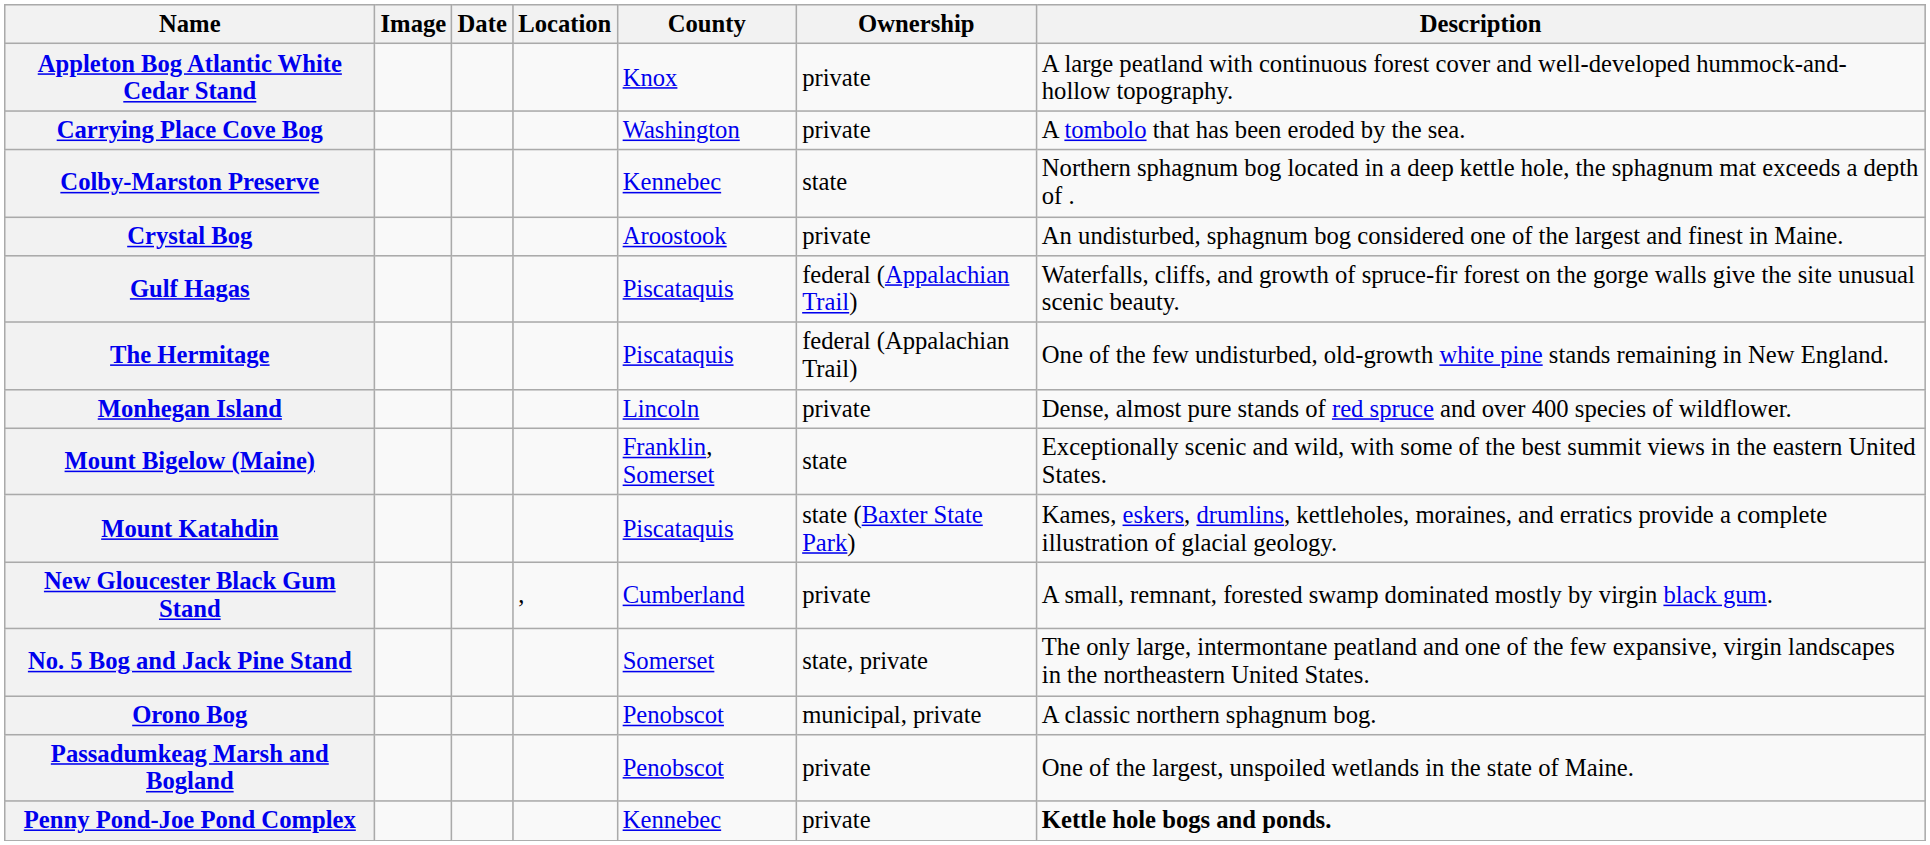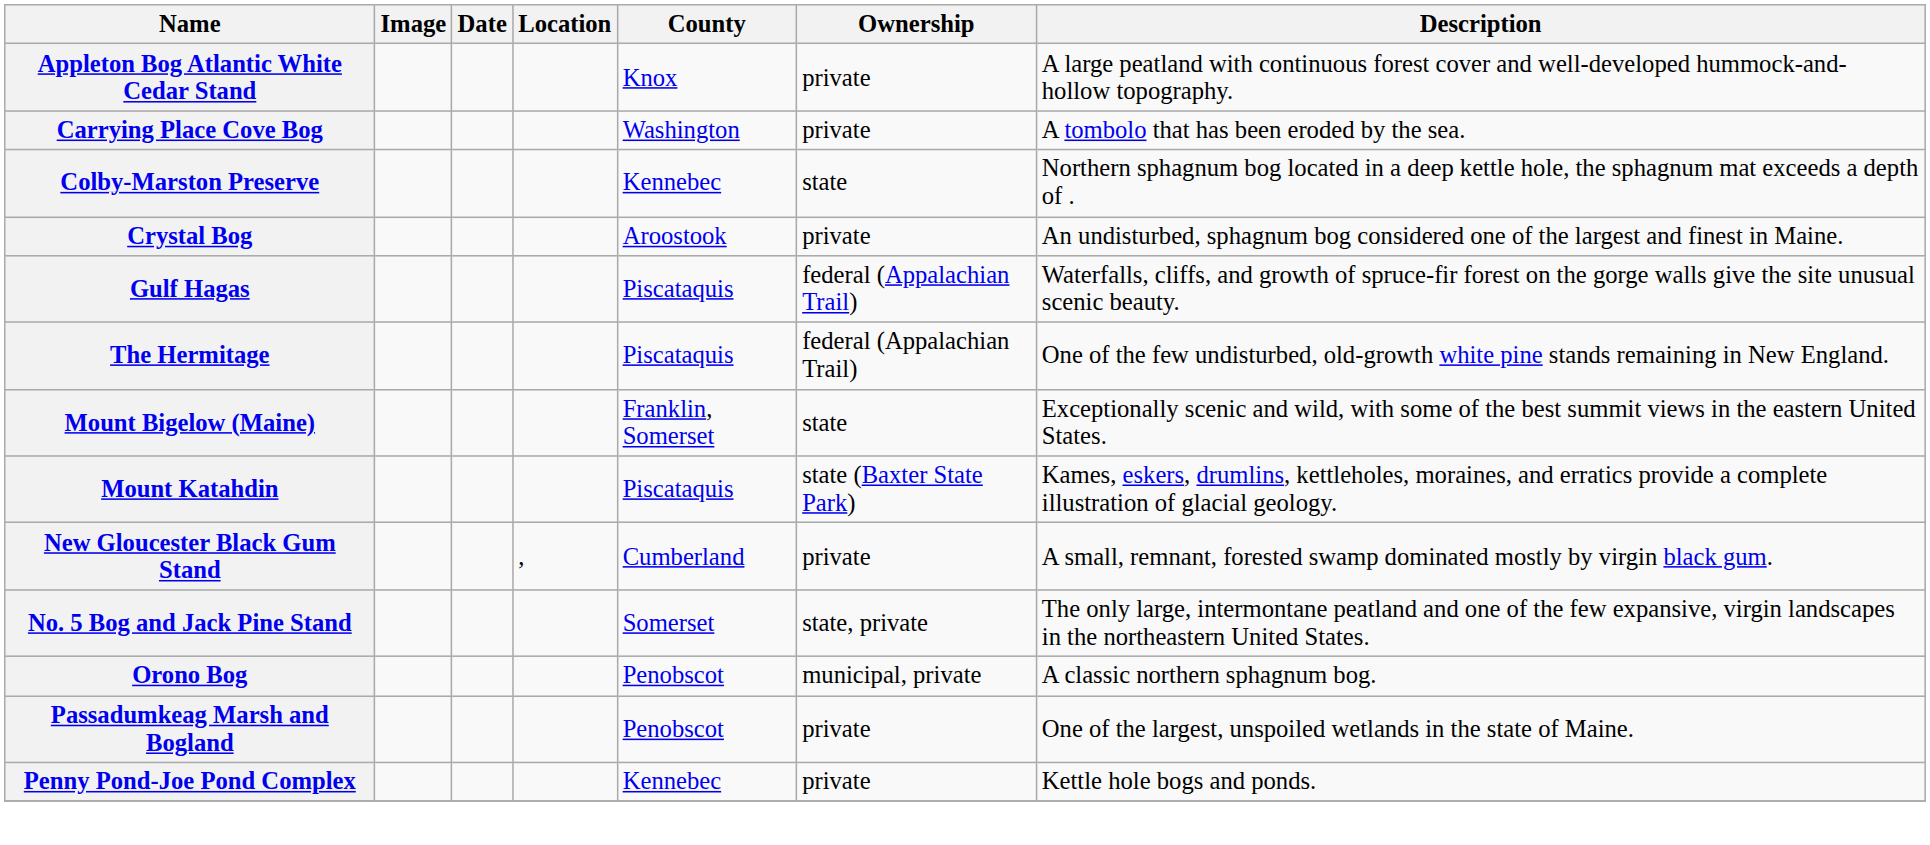- row: (190, 408)
(1187, 820) bold -> (1179, 781) normal
